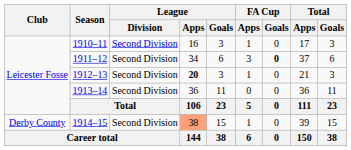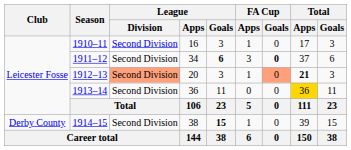(221, 59) normal -> (221, 59) bold
(145, 75) no background -> (145, 75) lightsalmon background
(193, 75) bold -> (193, 75) normal
(277, 75) no background -> (277, 75) lightsalmon background
(304, 75) normal -> (304, 75) bold
(304, 91) no background -> (304, 91) gold background
(193, 122) lightsalmon background -> (193, 122) no background
(221, 122) normal -> (221, 122) bold
